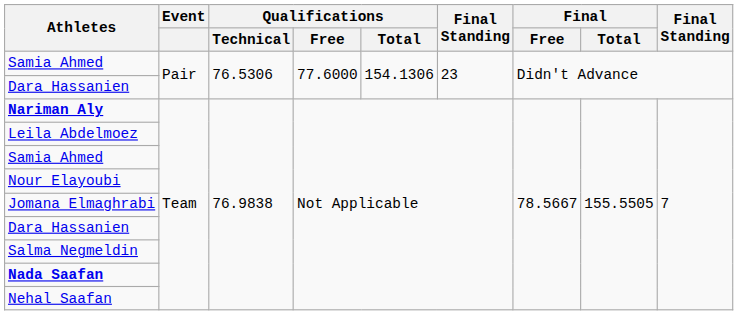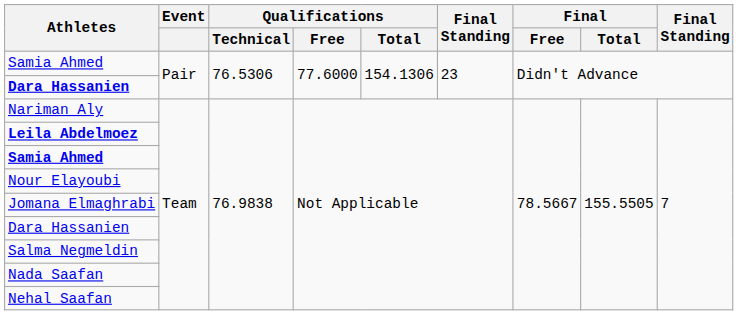(69, 87) normal -> (69, 87) bold
(56, 110) bold -> (56, 110) normal
(73, 134) normal -> (73, 134) bold
(56, 157) normal -> (56, 157) bold
(56, 275) bold -> (56, 275) normal
